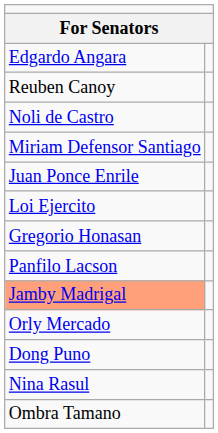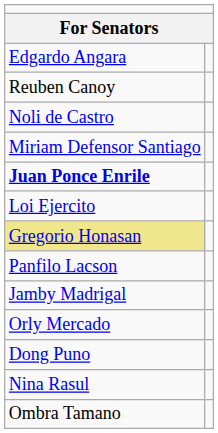(74, 176) normal -> (79, 176) bold
(75, 235) no background -> (75, 235) khaki background
(68, 295) lightsalmon background -> (68, 295) no background
